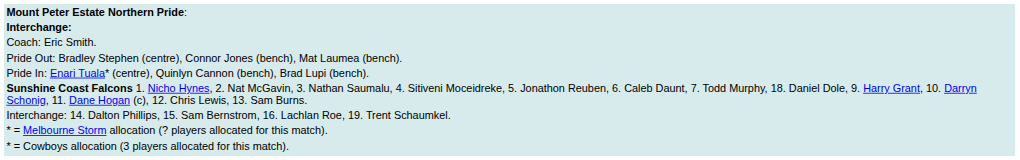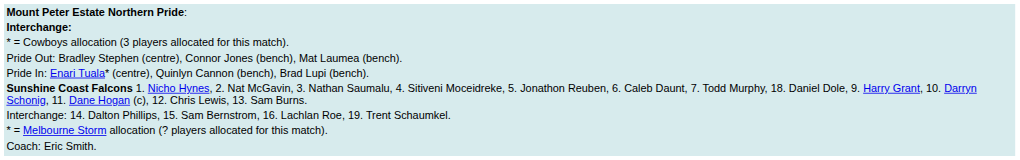(51, 43) Coach: Eric Smith. -> (148, 43) * = Cowboys allocation (3 players allocated for this match).
(148, 146) * = Cowboys allocation (3 players allocated for this match). -> (51, 146) Coach: Eric Smith.
